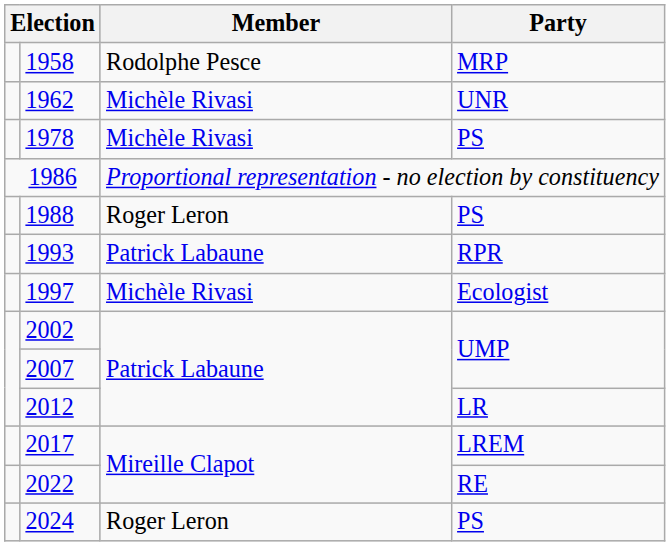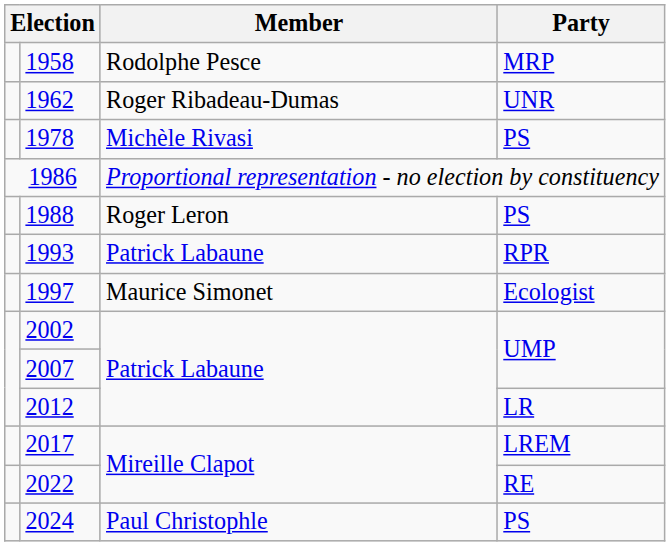(179, 100) Michèle Rivasi -> (222, 100) Roger Ribadeau-Dumas
(179, 291) Michèle Rivasi -> (190, 291) Maurice Simonet
(167, 521) Roger Leron -> (187, 521) Paul Christophle
